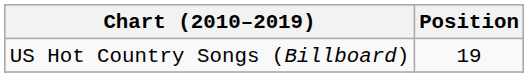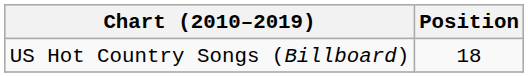(469, 56) 19 -> (469, 56) 18
